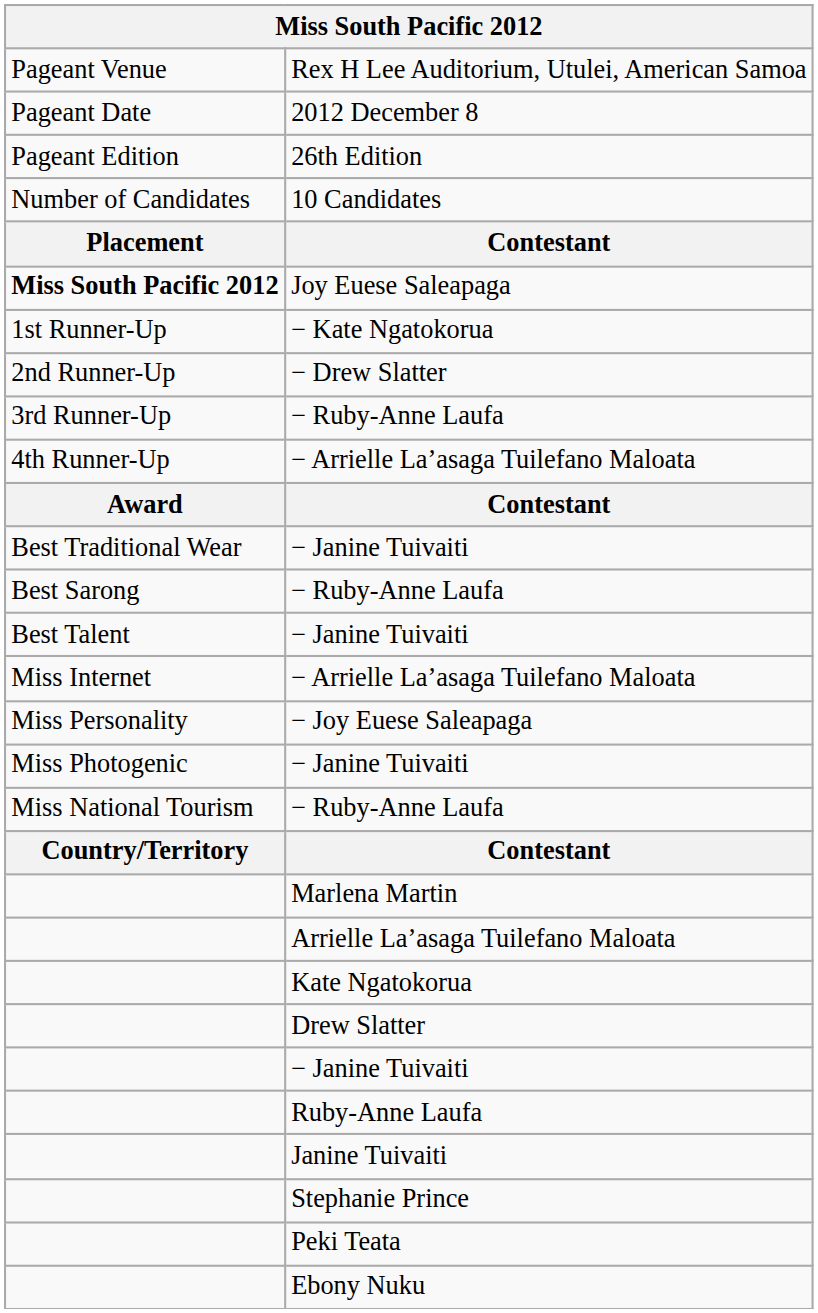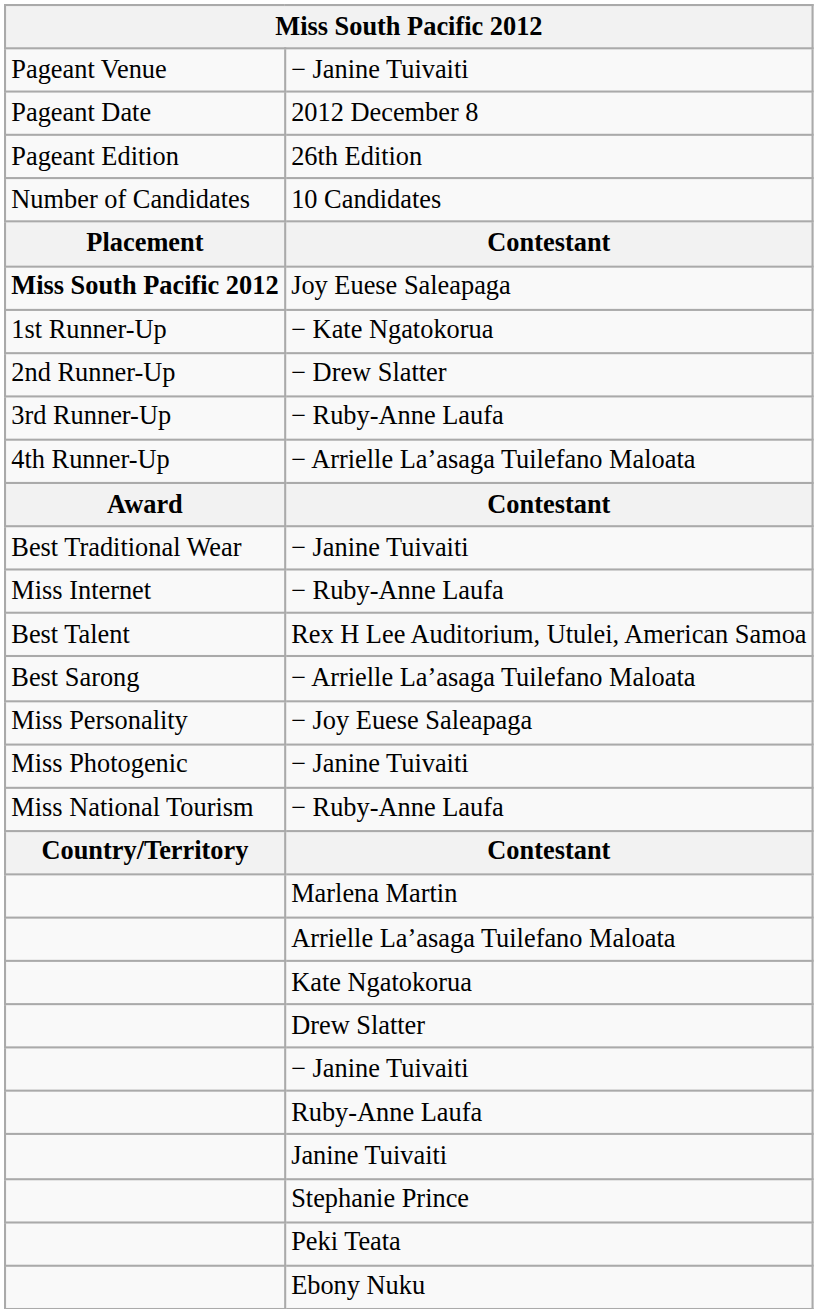(549, 69) Rex H Lee Auditorium, Utulei, American Samoa -> (380, 69) − Janine Tuivaiti
(75, 590) Best Sarong -> (81, 590) Miss Internet
(380, 634) − Janine Tuivaiti -> (549, 634) Rex H Lee Auditorium, Utulei, American Samoa
(81, 677) Miss Internet -> (75, 677) Best Sarong
